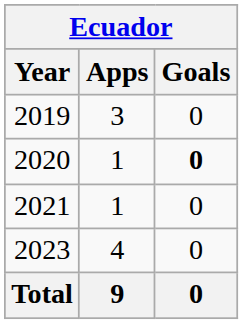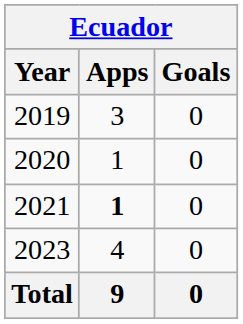(196, 160) bold -> (196, 160) normal
(117, 205) normal -> (117, 205) bold
